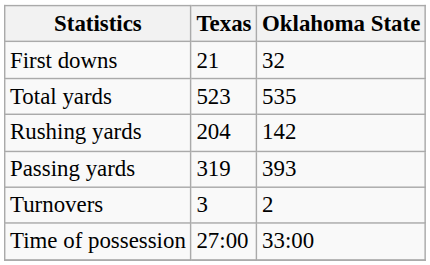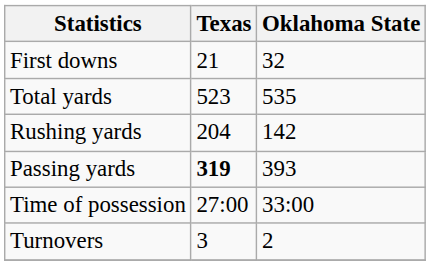(214, 168) normal -> (214, 168) bold
rows swapped: (57, 204) <-> (98, 241)
